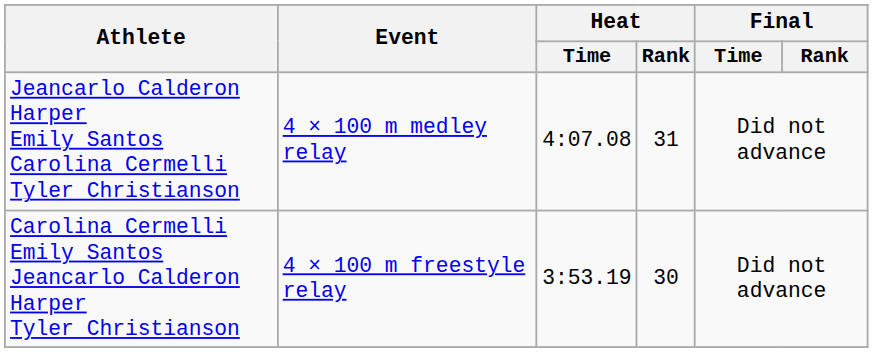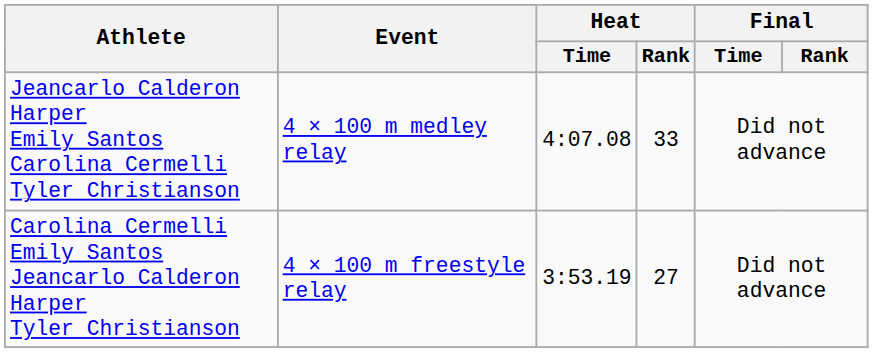(666, 141) 31 -> (666, 141) 33
(666, 279) 30 -> (666, 279) 27
